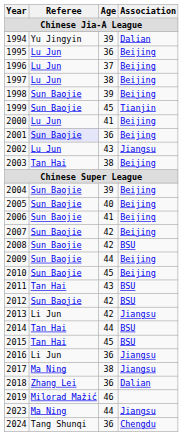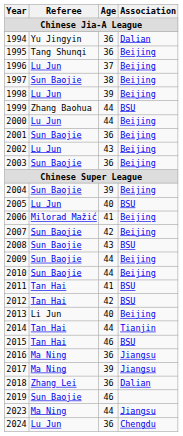(108, 39) 39 -> (108, 39) 36
(46, 53) Lu Jun -> (59, 53) Tang Shunqi
(46, 80) Lu Jun -> (56, 80) Sun Baojie
(56, 94) Sun Baojie -> (46, 94) Lu Jun
(56, 108) Sun Baojie -> (61, 108) Zhang Baohua
(108, 108) 45 -> (108, 108) 44
(138, 108) Tianjin -> (128, 108) BSU
(108, 121) 41 -> (108, 121) 44
(56, 135) lavender background -> (56, 135) no background
(138, 149) Jiangsu -> (138, 149) Beijing
(49, 163) Tan Hai -> (56, 163) Sun Baojie
(108, 163) 38 -> (108, 163) 36
(56, 204) Sun Baojie -> (46, 204) Lu Jun
(138, 204) Beijing -> (128, 204) BSU
(56, 218) Sun Baojie -> (64, 218) Milorad Mažić
(108, 245) 42 -> (108, 245) 43
(108, 273) 45 -> (108, 273) 44
(108, 287) 43 -> (108, 287) 41
(56, 300) Sun Baojie -> (49, 300) Tan Hai
(108, 314) 42 -> (108, 314) 40
(138, 314) Jiangsu -> (138, 314) Beijing
(128, 328) BSU -> (138, 328) Tianjin
(108, 342) 45 -> (108, 342) 46
(46, 356) Li Jun -> (49, 356) Ma Ning
(108, 369) 38 -> (108, 369) 39
(64, 397) Milorad Mažić -> (56, 397) Sun Baojie
(59, 424) Tang Shunqi -> (46, 424) Lu Jun
